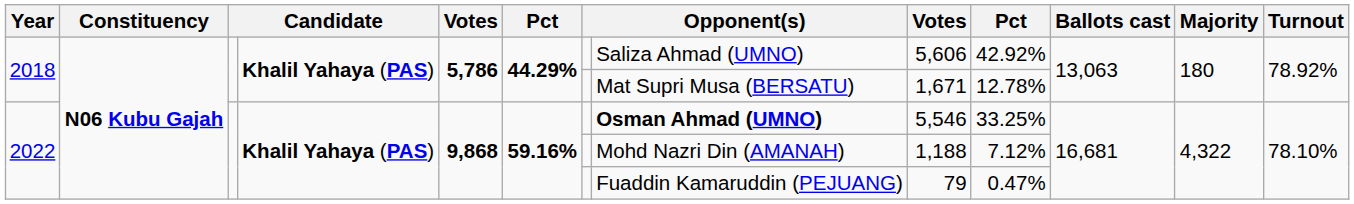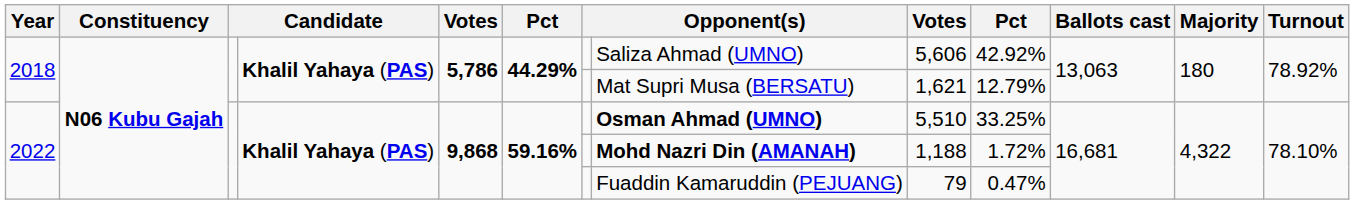(941, 86) 1,671 -> (941, 86) 1,621
(1011, 86) 12.78% -> (1011, 86) 12.79%
(941, 118) 5,546 -> (941, 118) 5,510
(720, 151) normal -> (726, 151) bold
(1017, 151) 7.12% -> (1017, 151) 1.72%
